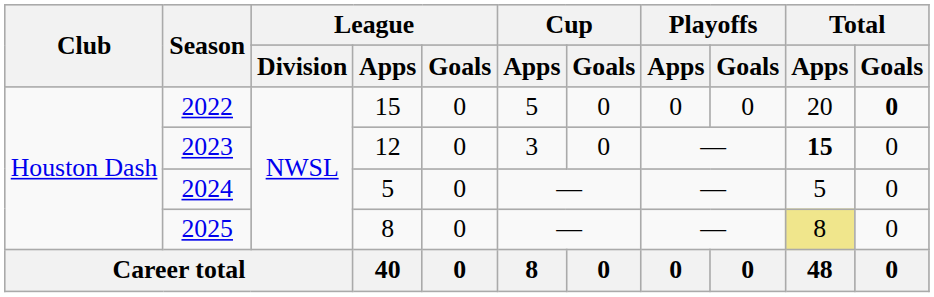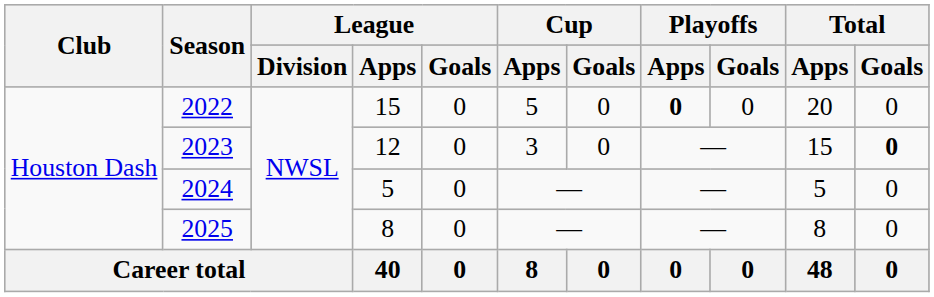(676, 106) normal -> (676, 106) bold
(892, 106) bold -> (892, 106) normal
(820, 147) bold -> (820, 147) normal
(892, 147) normal -> (892, 147) bold
(820, 229) khaki background -> (820, 229) no background
